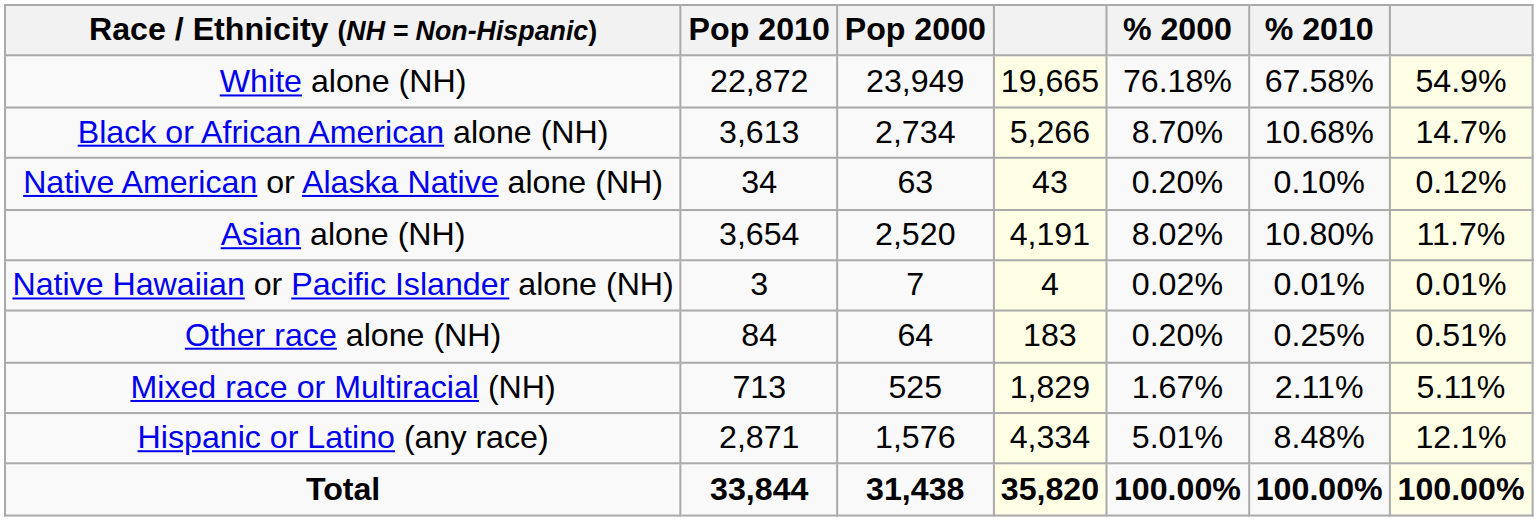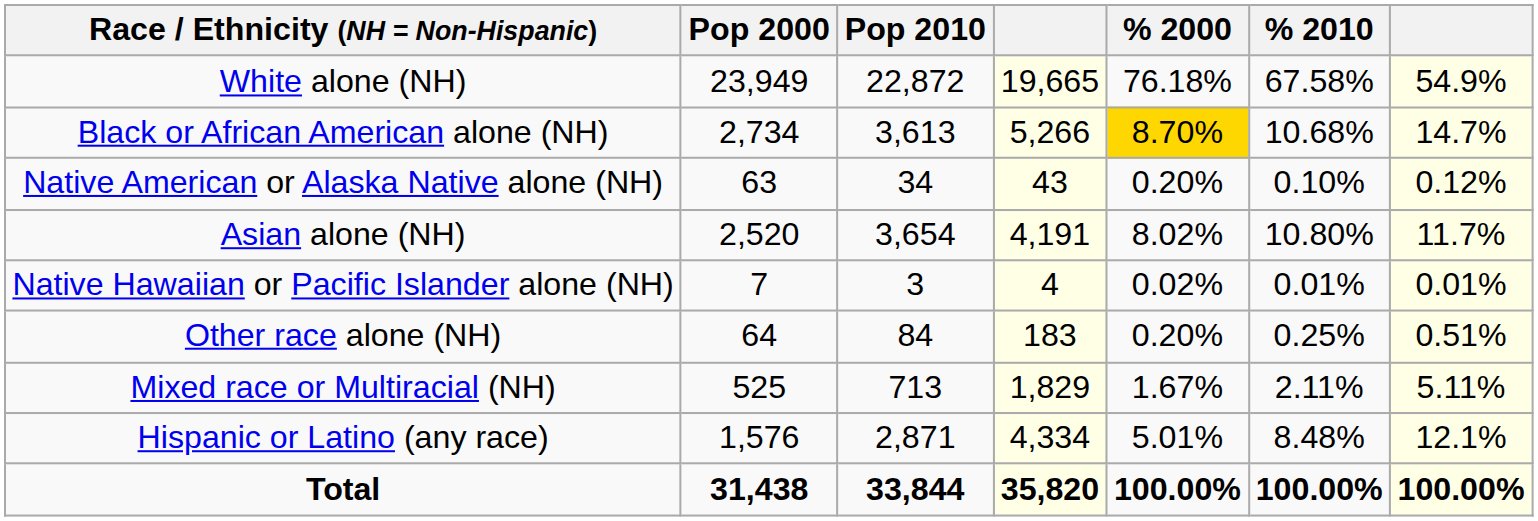columns swapped: (915, 30) <-> (759, 30)
(1177, 132) no background -> (1177, 132) gold background
